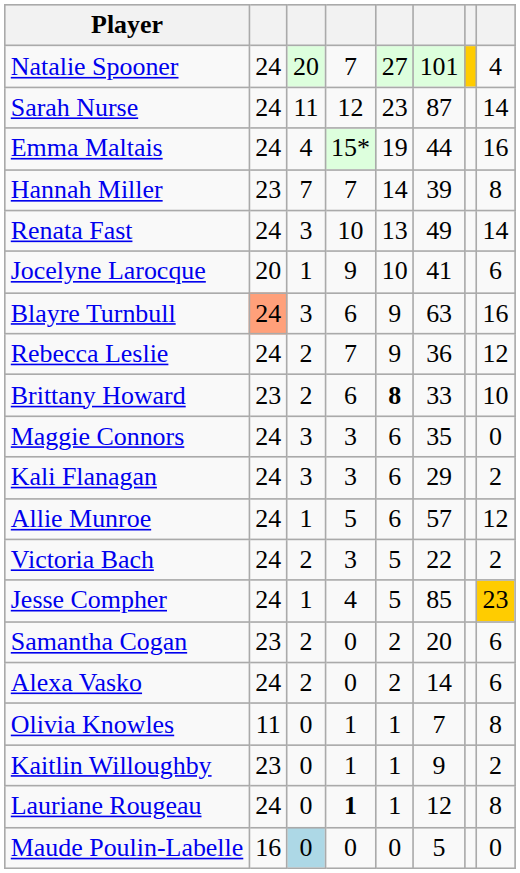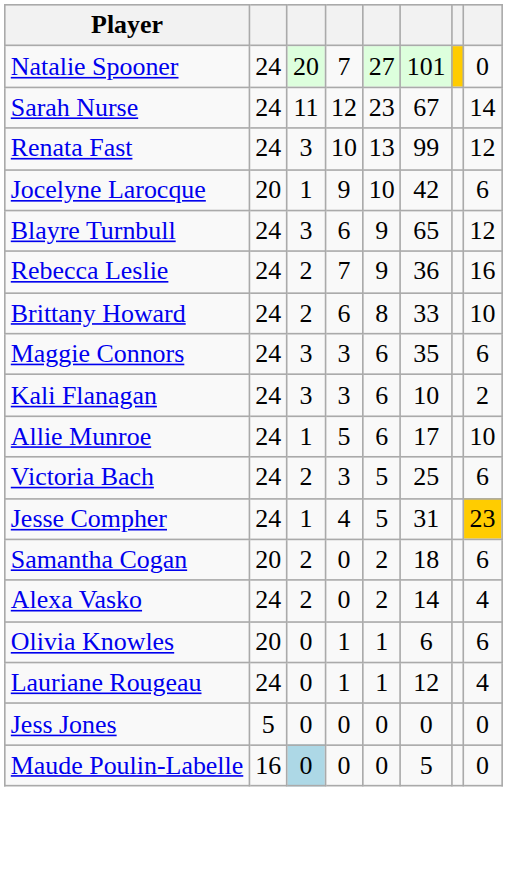(495, 66) 4 -> (482, 66) 0
(439, 107) 87 -> (426, 107) 67
- row: (87, 148)
- row: (87, 189)
(439, 230) 49 -> (426, 148) 99
(495, 230) 14 -> (482, 148) 12
(439, 271) 41 -> (426, 189) 42
(268, 312) lightsalmon background -> (268, 230) no background
(439, 312) 63 -> (426, 230) 65
(495, 312) 16 -> (482, 230) 12
(495, 353) 12 -> (482, 271) 16
(268, 395) 23 -> (268, 312) 24
(395, 395) bold -> (382, 312) normal
(495, 436) 0 -> (482, 353) 6
(439, 477) 29 -> (426, 395) 10
(439, 518) 57 -> (426, 436) 17
(495, 518) 12 -> (482, 436) 10
(439, 559) 22 -> (426, 477) 25
(495, 559) 2 -> (482, 477) 6
(439, 600) 85 -> (426, 518) 31
(268, 641) 23 -> (268, 559) 20
(439, 641) 20 -> (426, 559) 18
(495, 682) 6 -> (482, 600) 4
(268, 723) 11 -> (268, 641) 20
(439, 723) 7 -> (426, 641) 6
(495, 723) 8 -> (482, 641) 6
- row: (111, 764)
(350, 806) bold -> (344, 682) normal
(495, 806) 8 -> (482, 682) 4
+ row: (64, 723)
